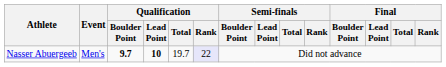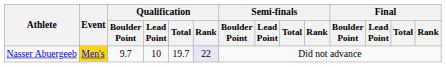(93, 54) no background -> (93, 54) gold background
(126, 54) bold -> (126, 54) normal
(156, 54) bold -> (156, 54) normal
